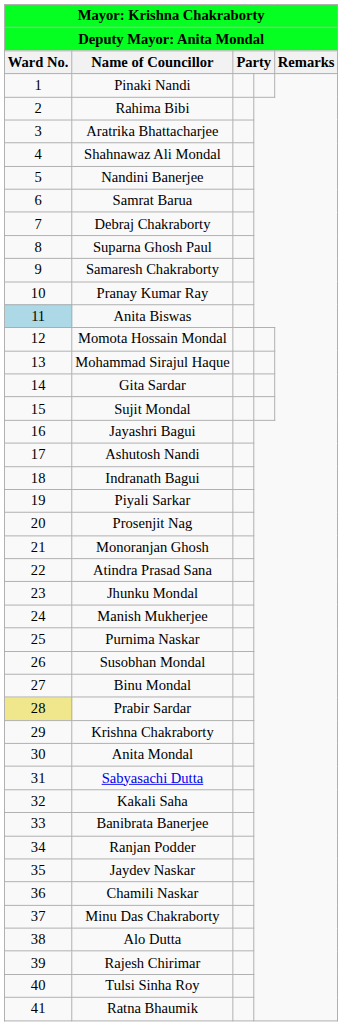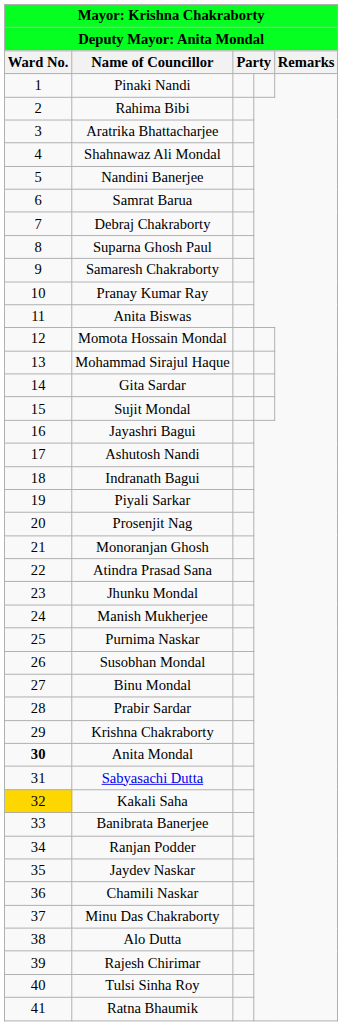(38, 316) lightblue background -> (38, 316) no background
(38, 708) khaki background -> (38, 708) no background
(38, 754) normal -> (38, 754) bold
(38, 801) no background -> (38, 801) gold background
